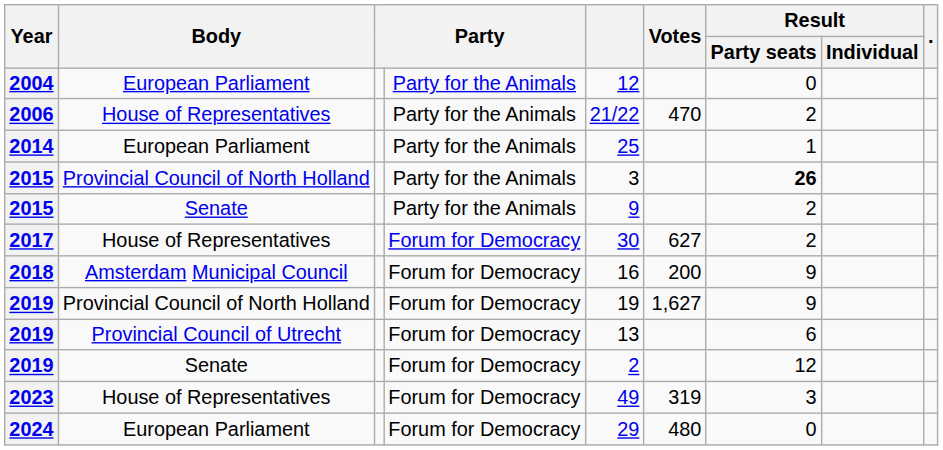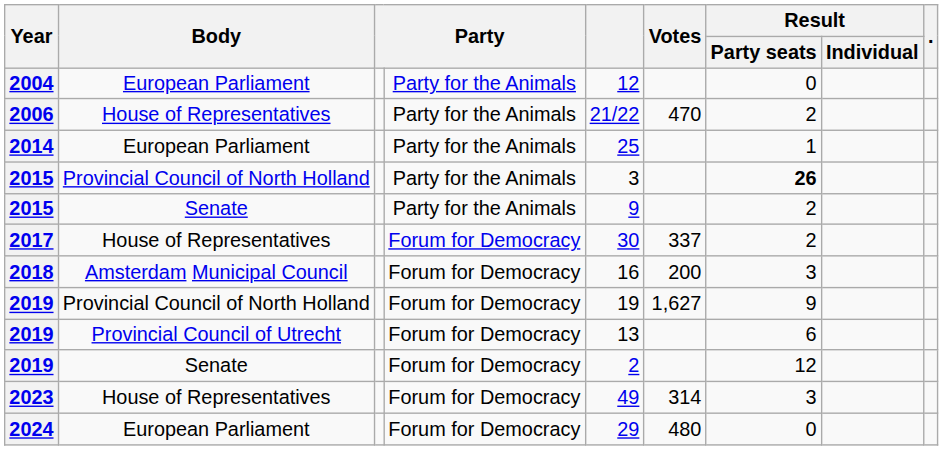(685, 241) 627 -> (685, 241) 337
(811, 272) 9 -> (811, 272) 3
(685, 398) 319 -> (685, 398) 314
